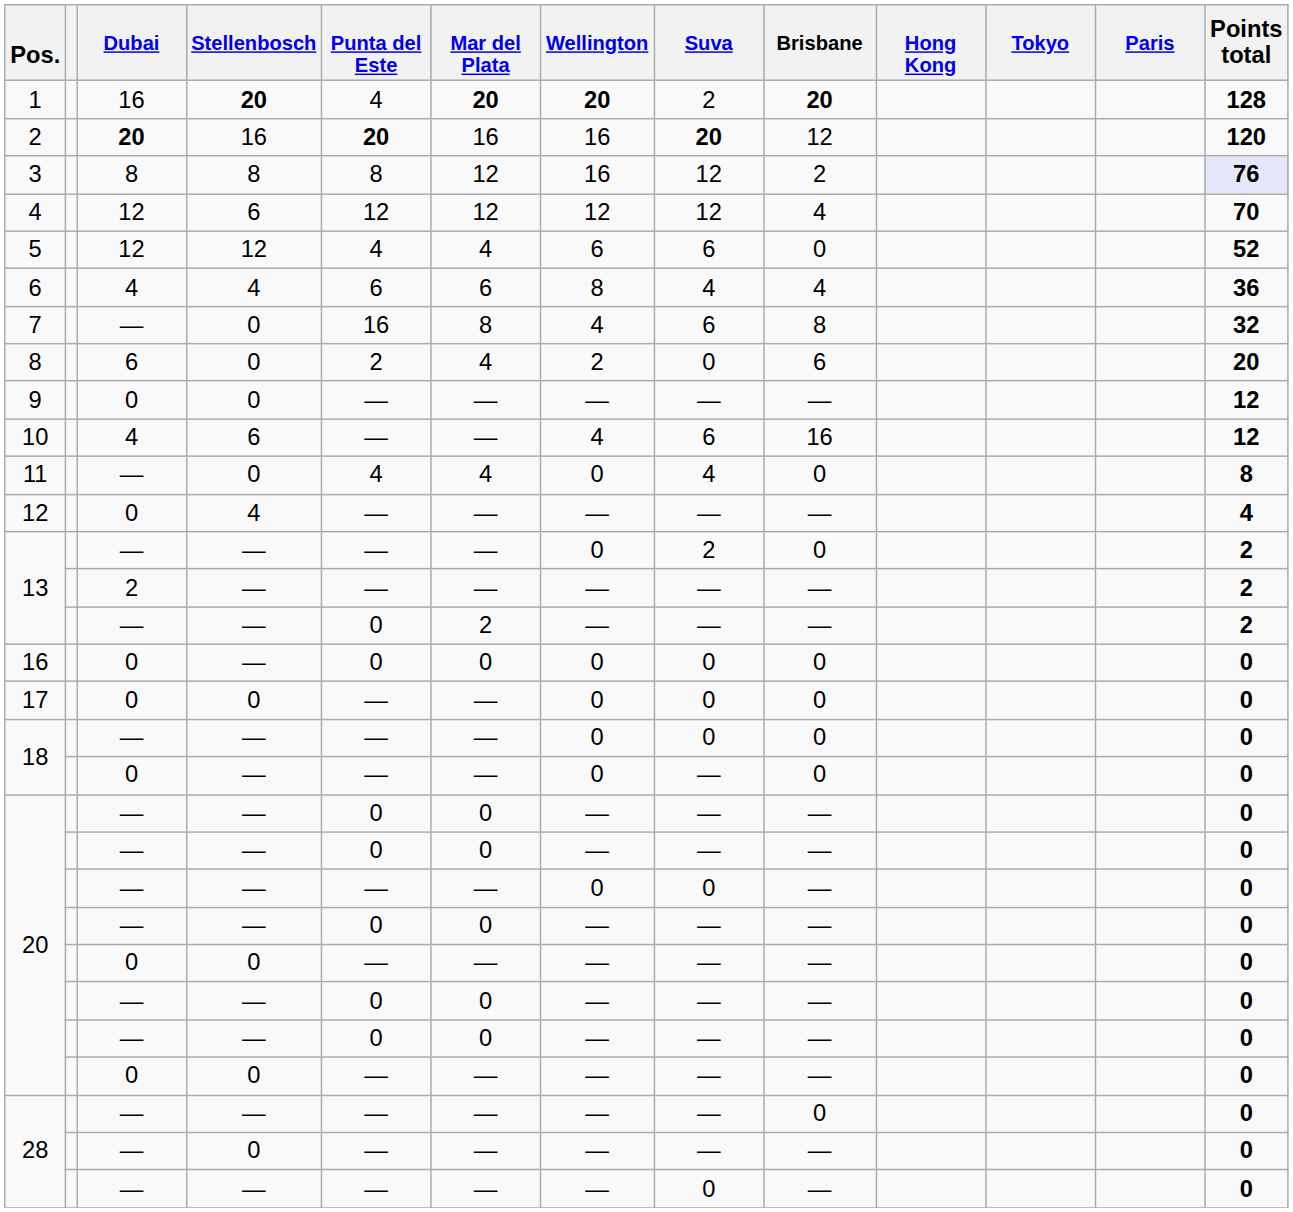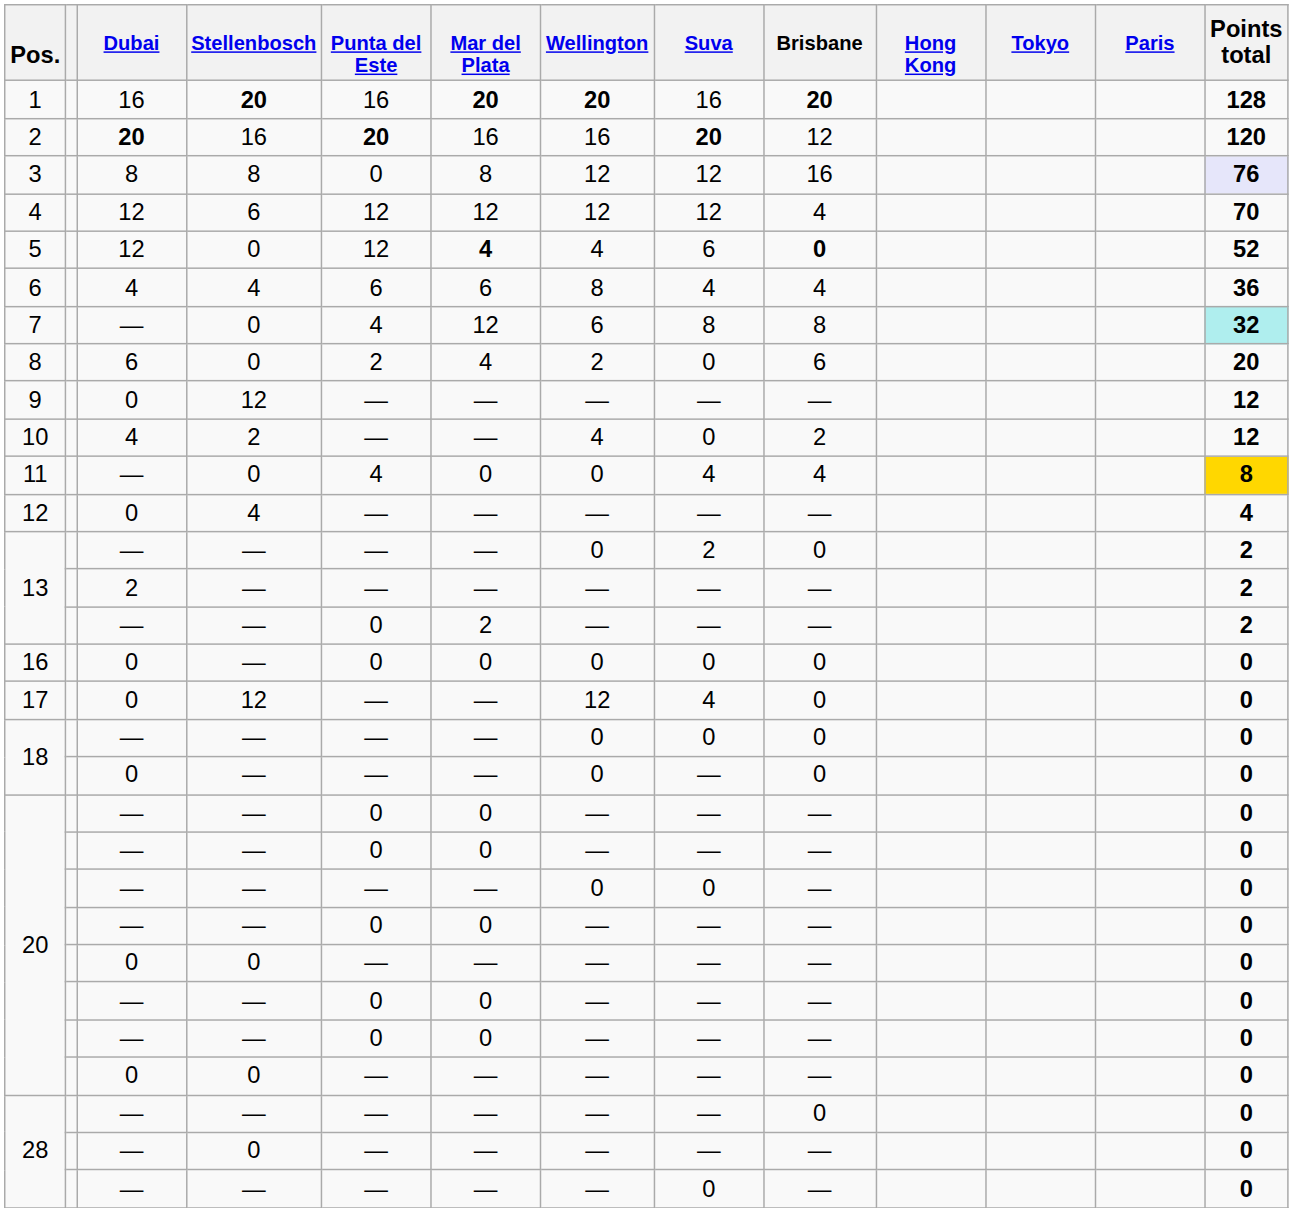(376, 99) 4 -> (376, 99) 16
(709, 99) 2 -> (709, 99) 16
(376, 174) 8 -> (376, 174) 0
(486, 174) 12 -> (486, 174) 8
(597, 174) 16 -> (597, 174) 12
(820, 174) 2 -> (820, 174) 16
(254, 249) 12 -> (254, 249) 0
(376, 249) 4 -> (376, 249) 12
(486, 249) normal -> (486, 249) bold
(597, 249) 6 -> (597, 249) 4
(820, 249) normal -> (820, 249) bold
(376, 324) 16 -> (376, 324) 4
(486, 324) 8 -> (486, 324) 12
(597, 324) 4 -> (597, 324) 6
(709, 324) 6 -> (709, 324) 8
(1246, 324) no background -> (1246, 324) paleturquoise background
(254, 399) 0 -> (254, 399) 12
(254, 437) 6 -> (254, 437) 2
(709, 437) 6 -> (709, 437) 0
(820, 437) 16 -> (820, 437) 2
(486, 474) 4 -> (486, 474) 0
(820, 474) 0 -> (820, 474) 4
(1246, 474) no background -> (1246, 474) gold background
(254, 700) 0 -> (254, 700) 12
(597, 700) 0 -> (597, 700) 12
(709, 700) 0 -> (709, 700) 4
